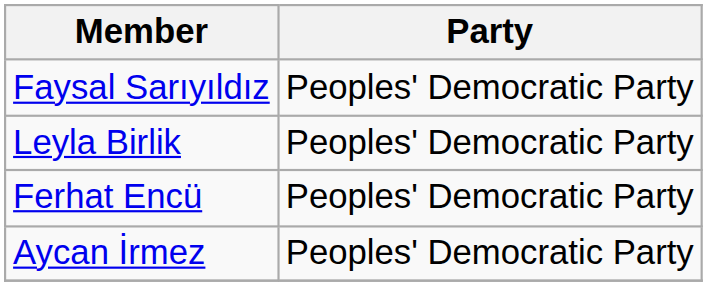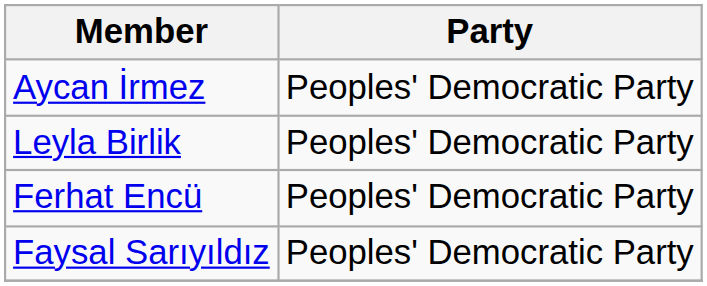rows swapped: (141, 87) <-> (109, 252)
